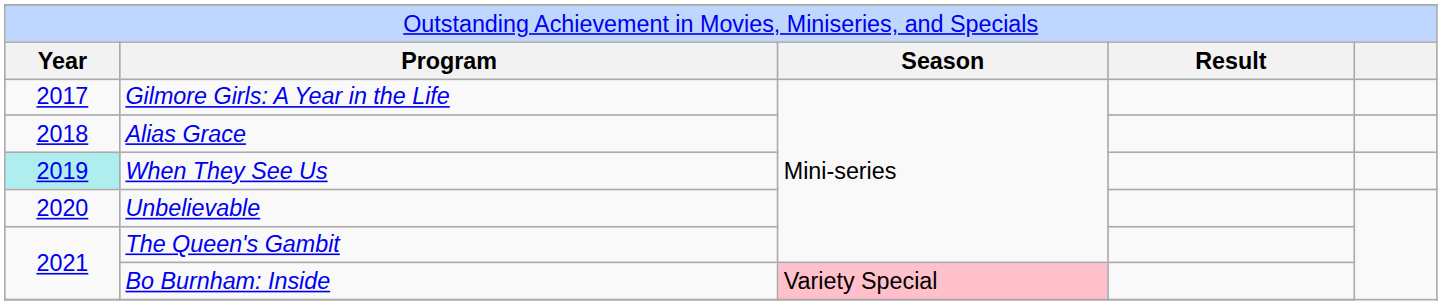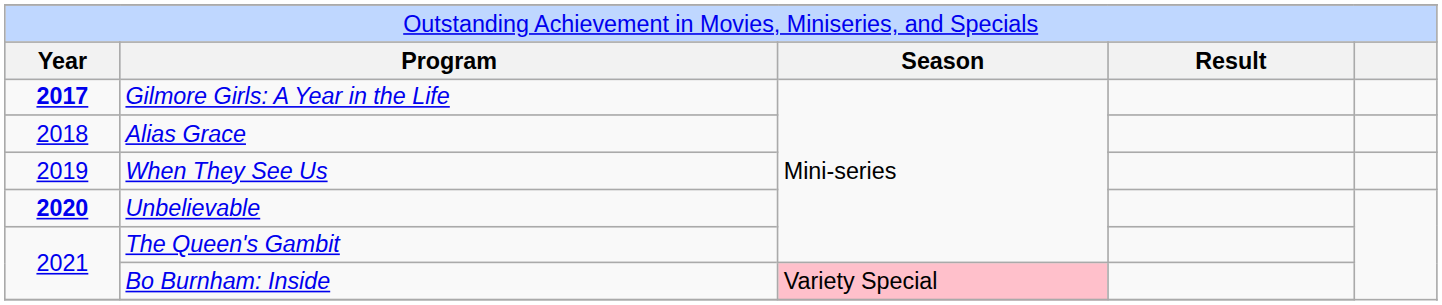(62, 97) normal -> (62, 97) bold
(62, 171) paleturquoise background -> (62, 171) no background
(62, 208) normal -> (62, 208) bold
